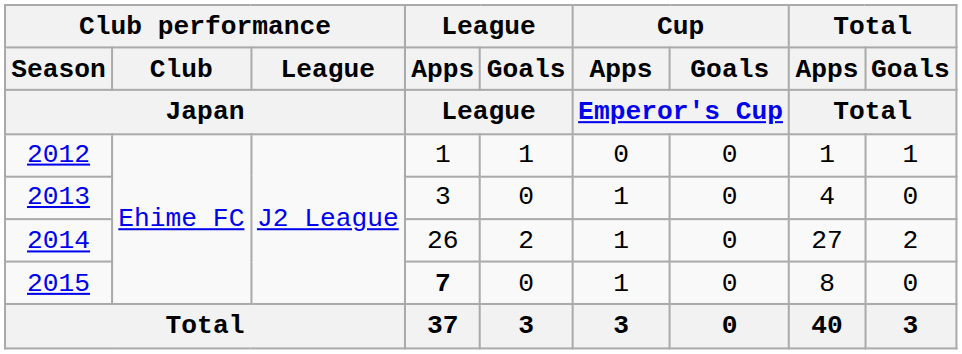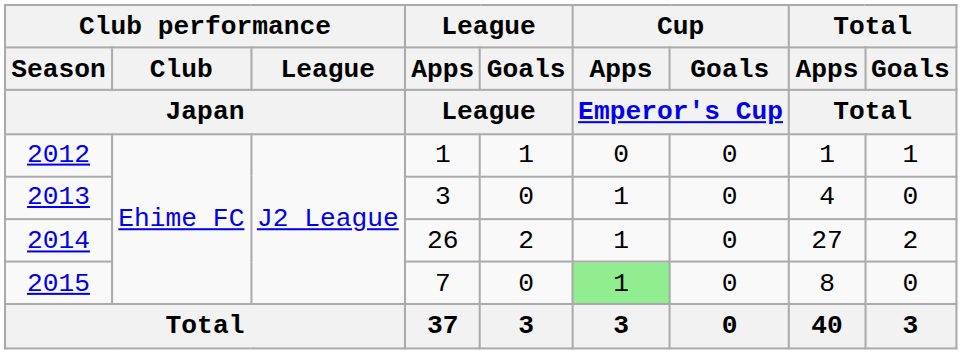(443, 283) bold -> (443, 283) normal
(621, 283) no background -> (621, 283) lightgreen background
